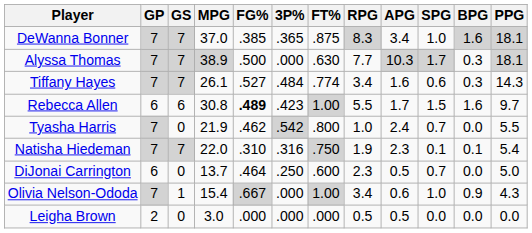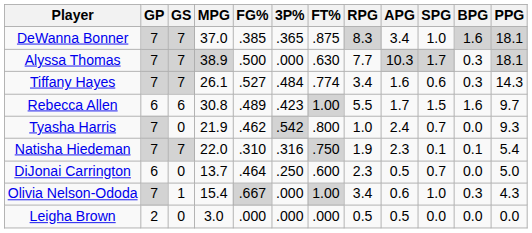(252, 104) bold -> (252, 104) normal
(509, 127) 5.5 -> (509, 127) 9.3
(473, 194) 0.9 -> (473, 194) 0.3
